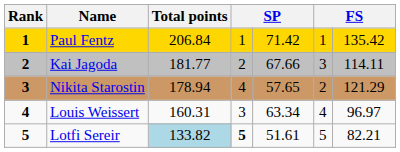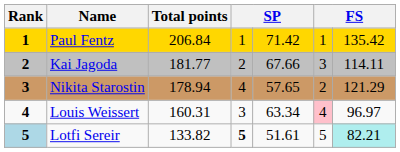(323, 111) no background -> (323, 111) pink background
(25, 135) no background -> (25, 135) lightblue background
(190, 135) lightblue background -> (190, 135) no background
(364, 135) no background -> (364, 135) paleturquoise background
